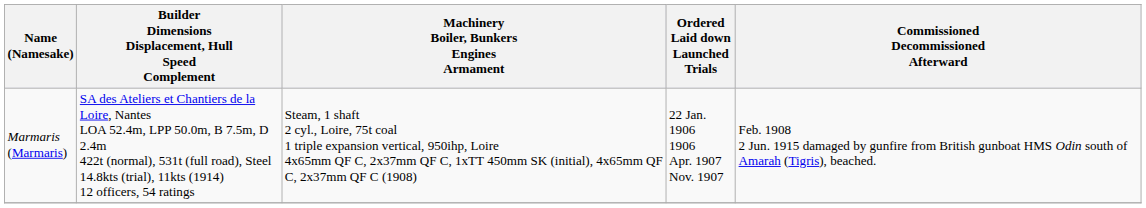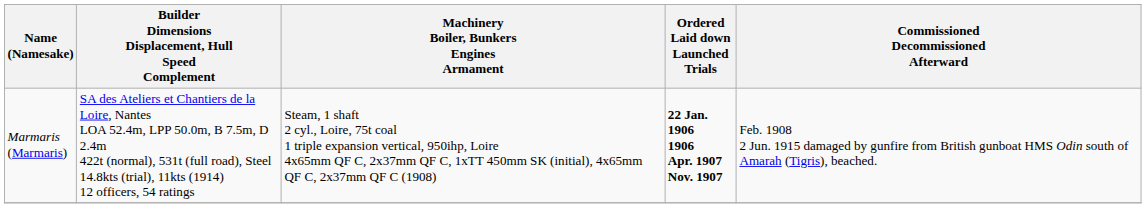(696, 145) normal -> (695, 145) bold
